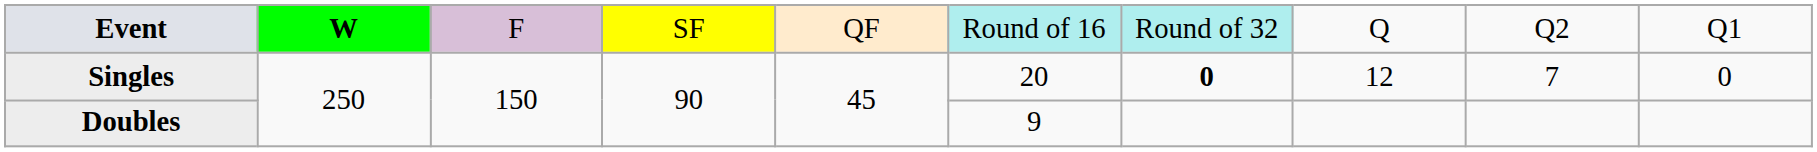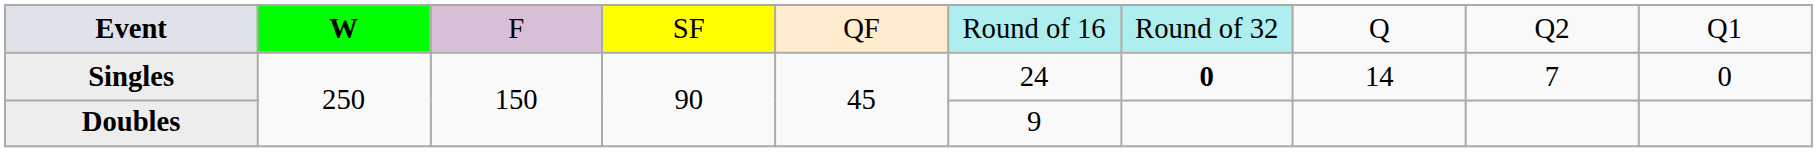(1034, 75) 20 -> (1034, 75) 24
(1379, 75) 12 -> (1379, 75) 14
